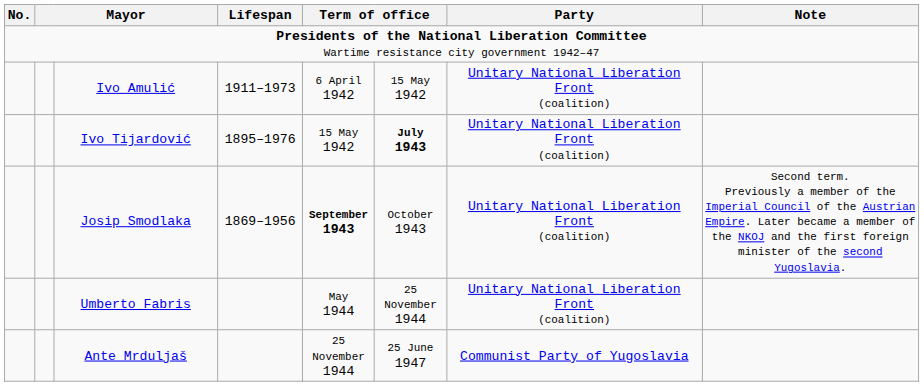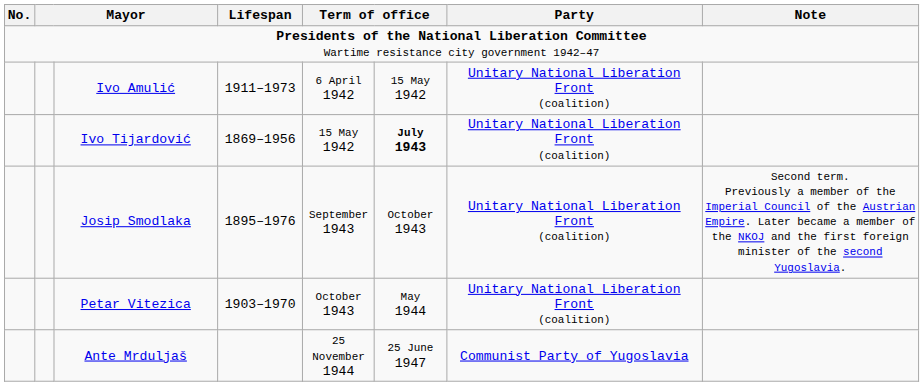(260, 140) 1895–1976 -> (260, 140) 1869–1956
(260, 222) 1869–1956 -> (260, 222) 1895–1976
(339, 222) bold -> (339, 223) normal
+ row: (136, 304)
- row: (136, 304)
